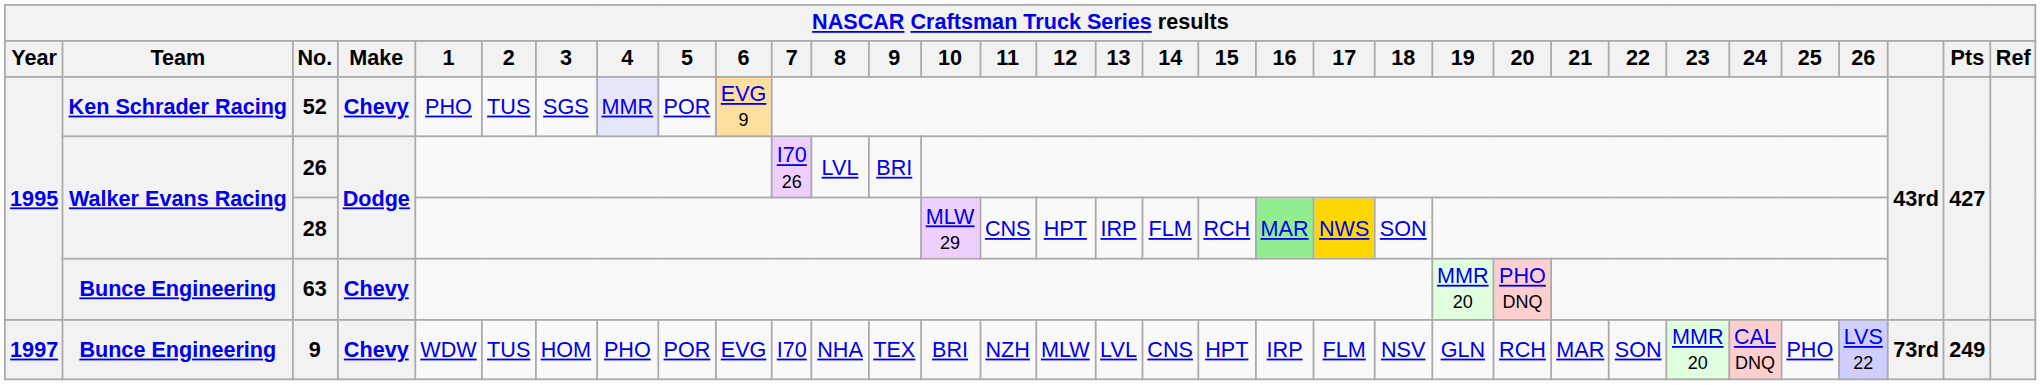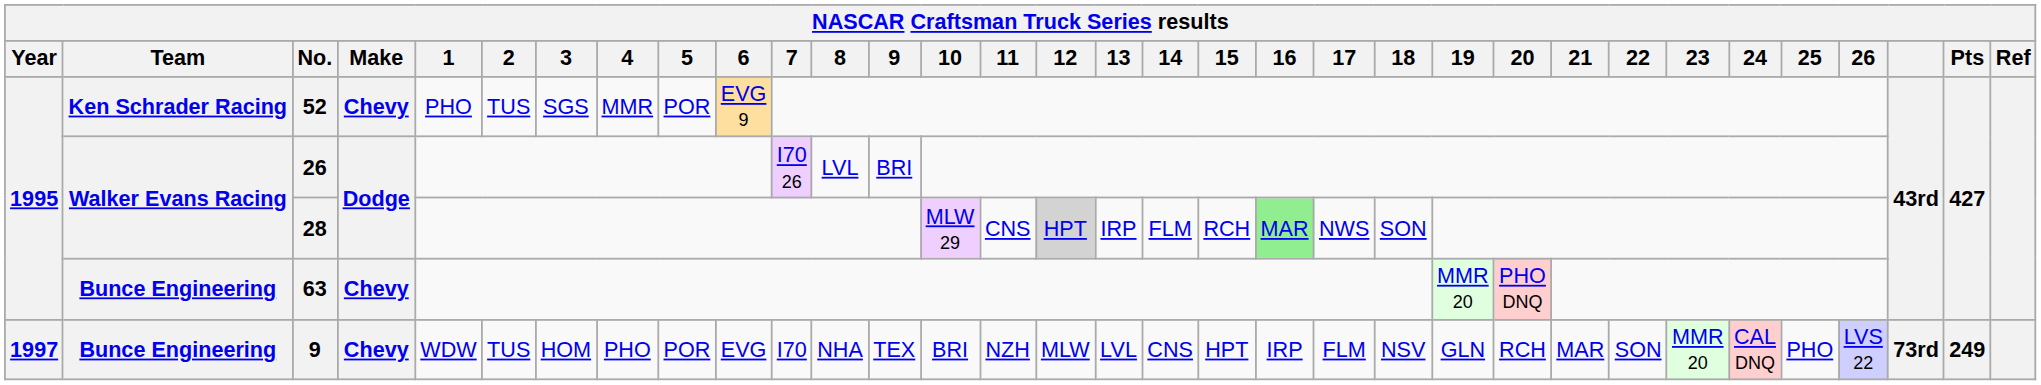(627, 107) lavender background -> (627, 107) no background
(1065, 228) no background -> (1065, 228) lightgrey background
(1344, 228) gold background -> (1344, 228) no background
